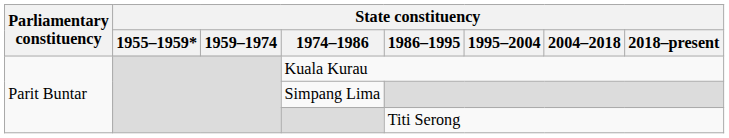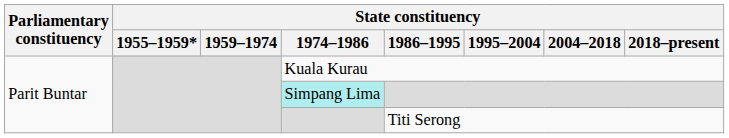(332, 94) no background -> (332, 94) paleturquoise background
